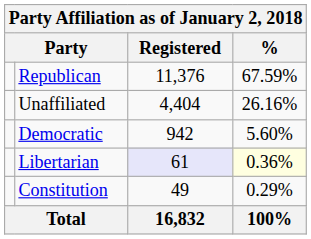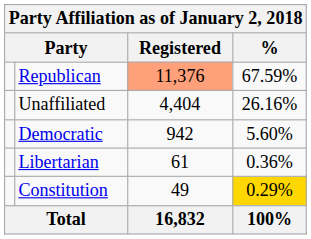(180, 76) no background -> (180, 76) lightsalmon background
(180, 162) lavender background -> (180, 162) no background
(270, 162) lightyellow background -> (270, 162) no background
(270, 190) no background -> (270, 190) gold background
